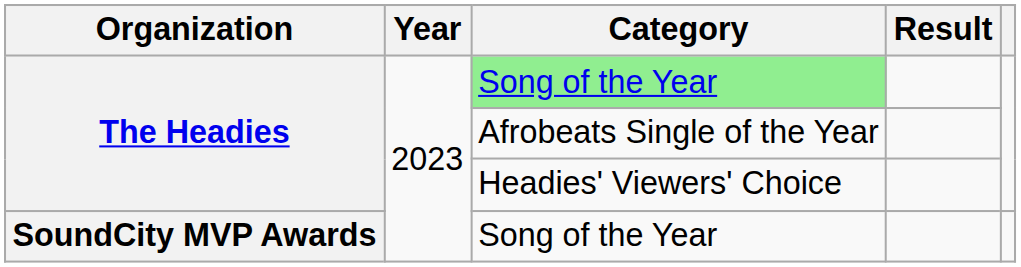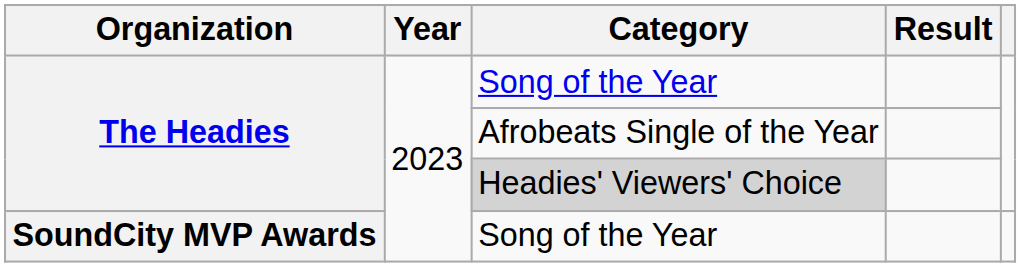(598, 81) lightgreen background -> (598, 81) no background
(660, 183) no background -> (660, 183) lightgrey background
